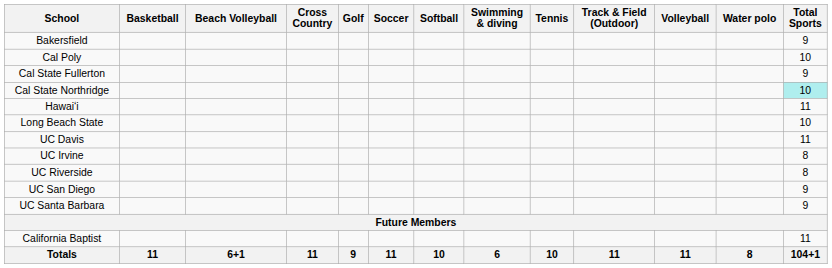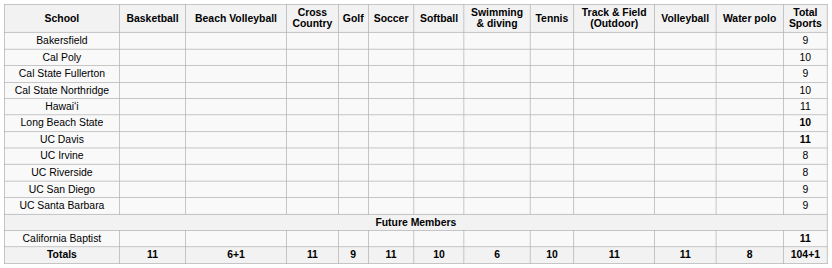(805, 90) paleturquoise background -> (805, 90) no background
(805, 123) normal -> (805, 123) bold
(805, 139) normal -> (805, 139) bold
(805, 238) normal -> (805, 238) bold
